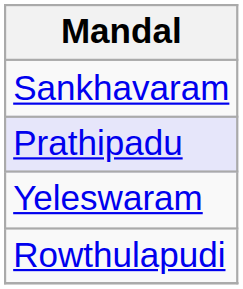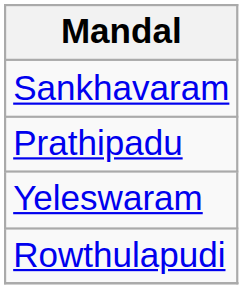(98, 143) lavender background -> (98, 143) no background
